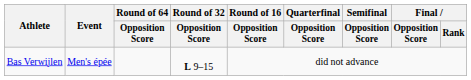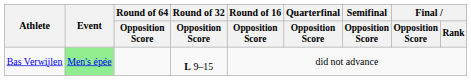(89, 61) no background -> (89, 61) lightgreen background
